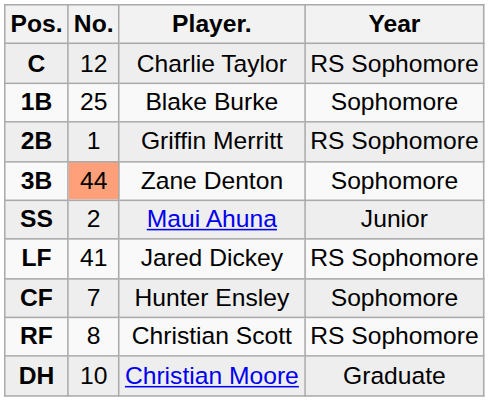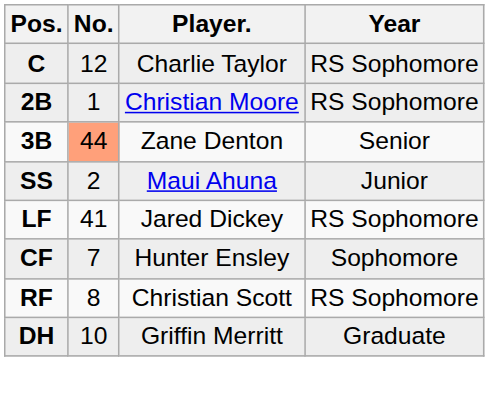- row: (36, 102)
(212, 141) Griffin Merritt -> (212, 102) Christian Moore
(394, 180) Sophomore -> (394, 141) Senior
(212, 375) Christian Moore -> (212, 336) Griffin Merritt
